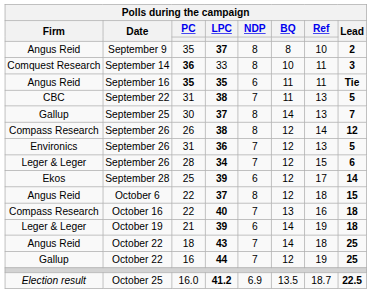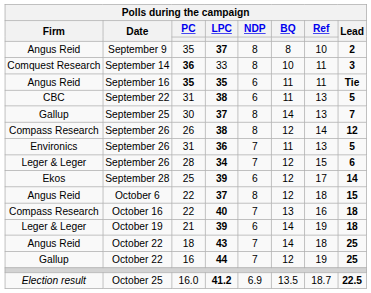(255, 98) 7 -> (255, 98) 6
(288, 146) 12 -> (288, 146) 11
